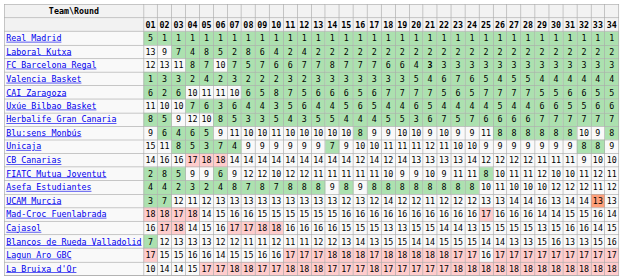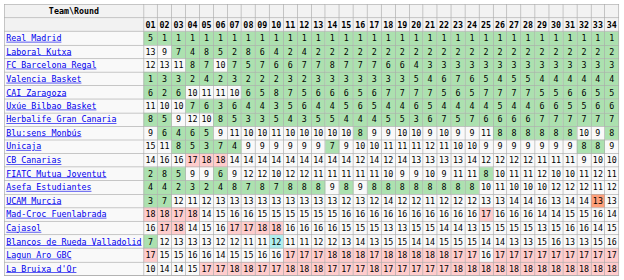(430, 65) bold -> (430, 65) normal
(276, 242) no background -> (276, 242) paleturquoise background
